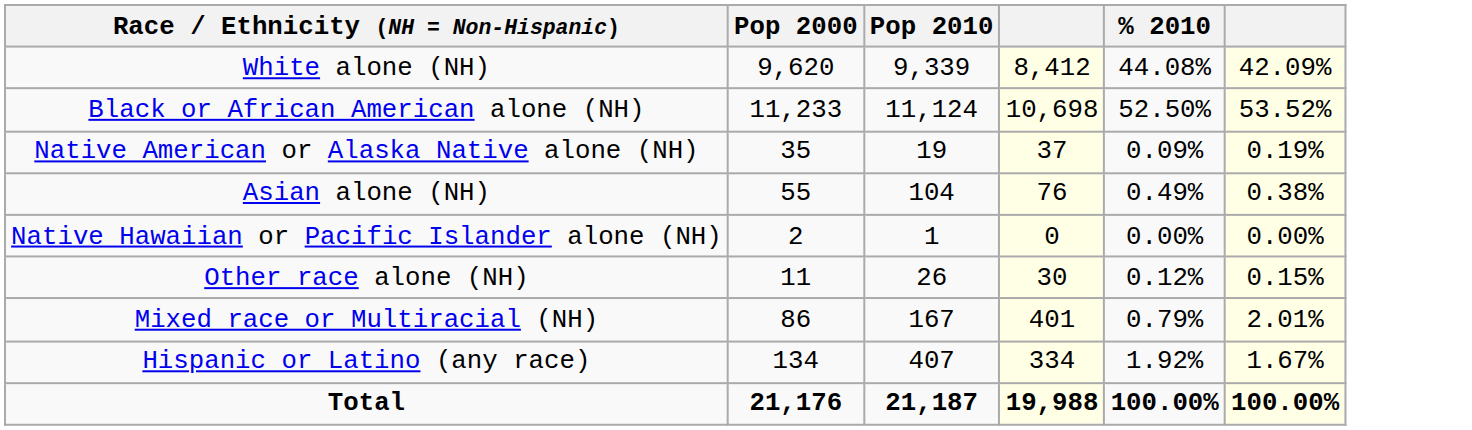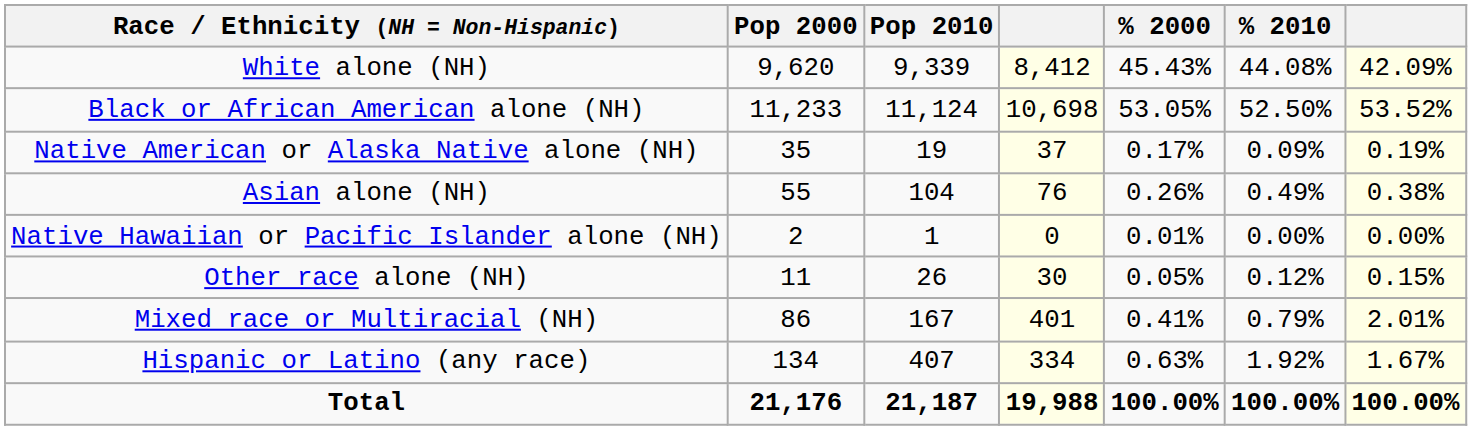+ column: (1165, 26)
